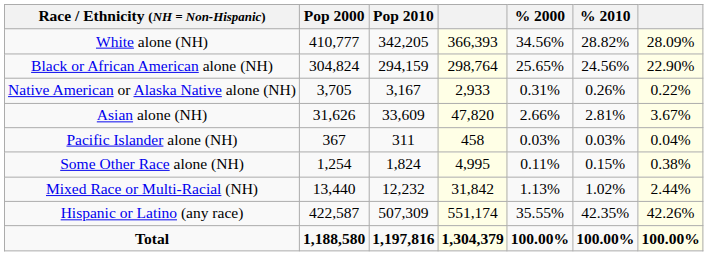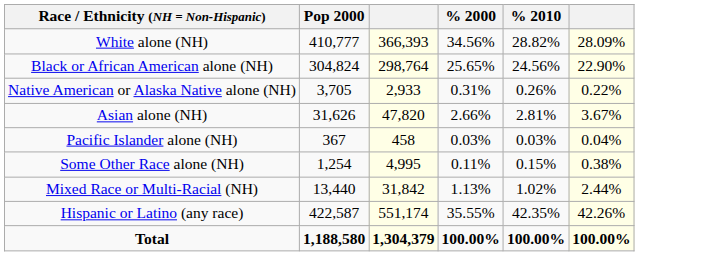- column: (403, 16)
